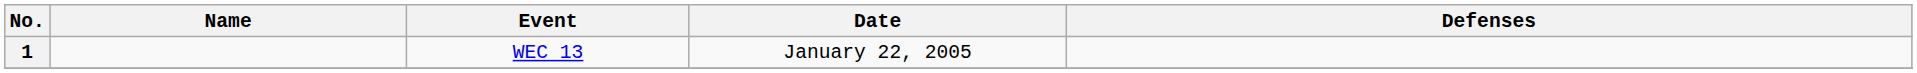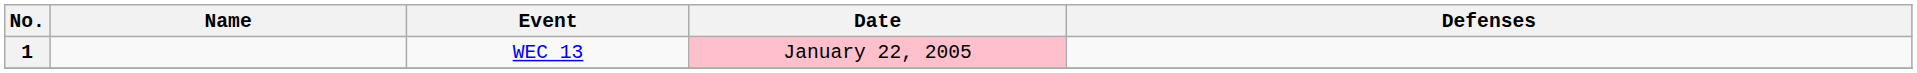(878, 53) no background -> (878, 53) pink background
